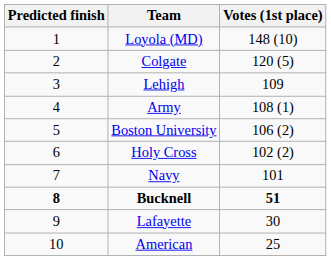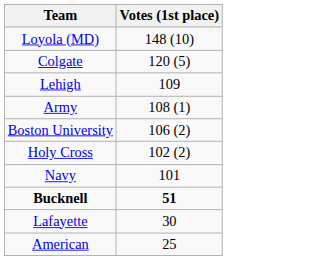- column: (56, 15)
